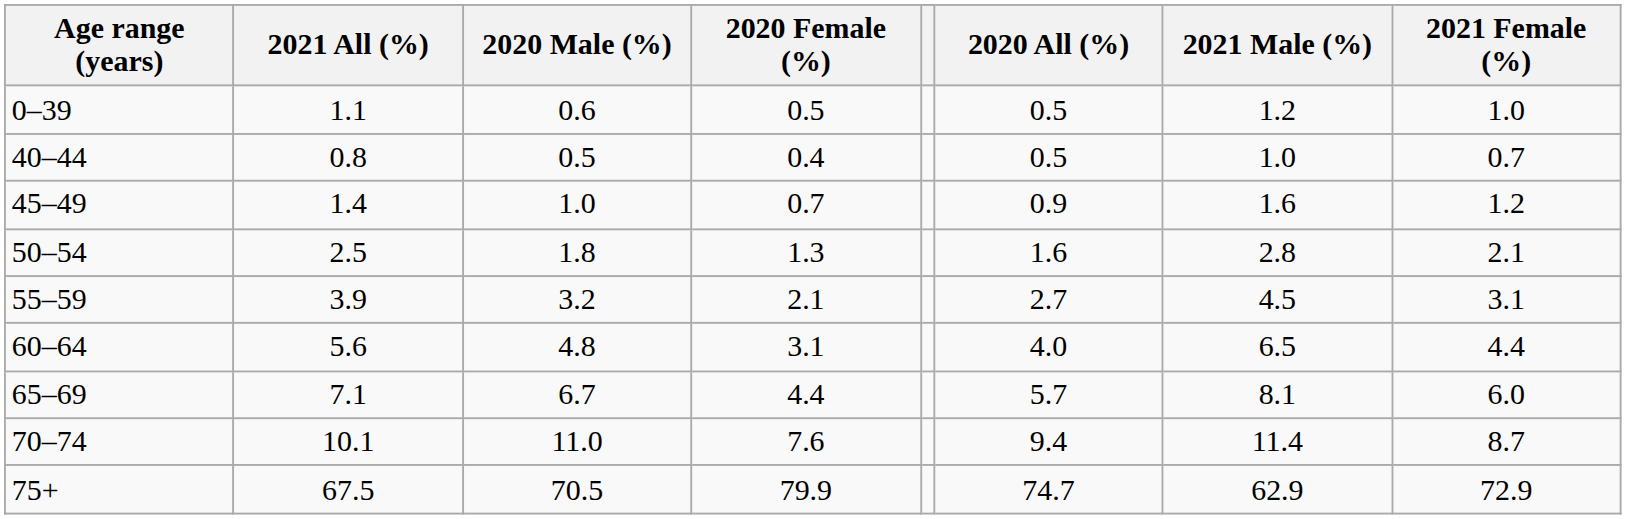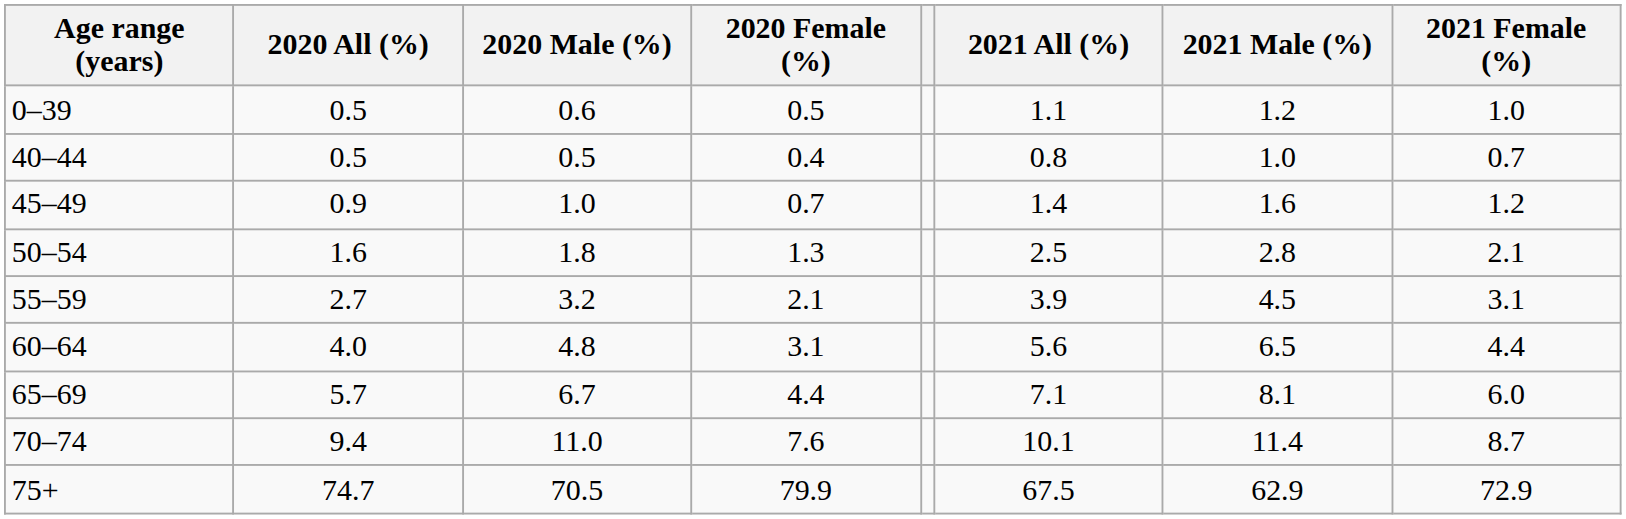columns swapped: (1049, 45) <-> (348, 45)
